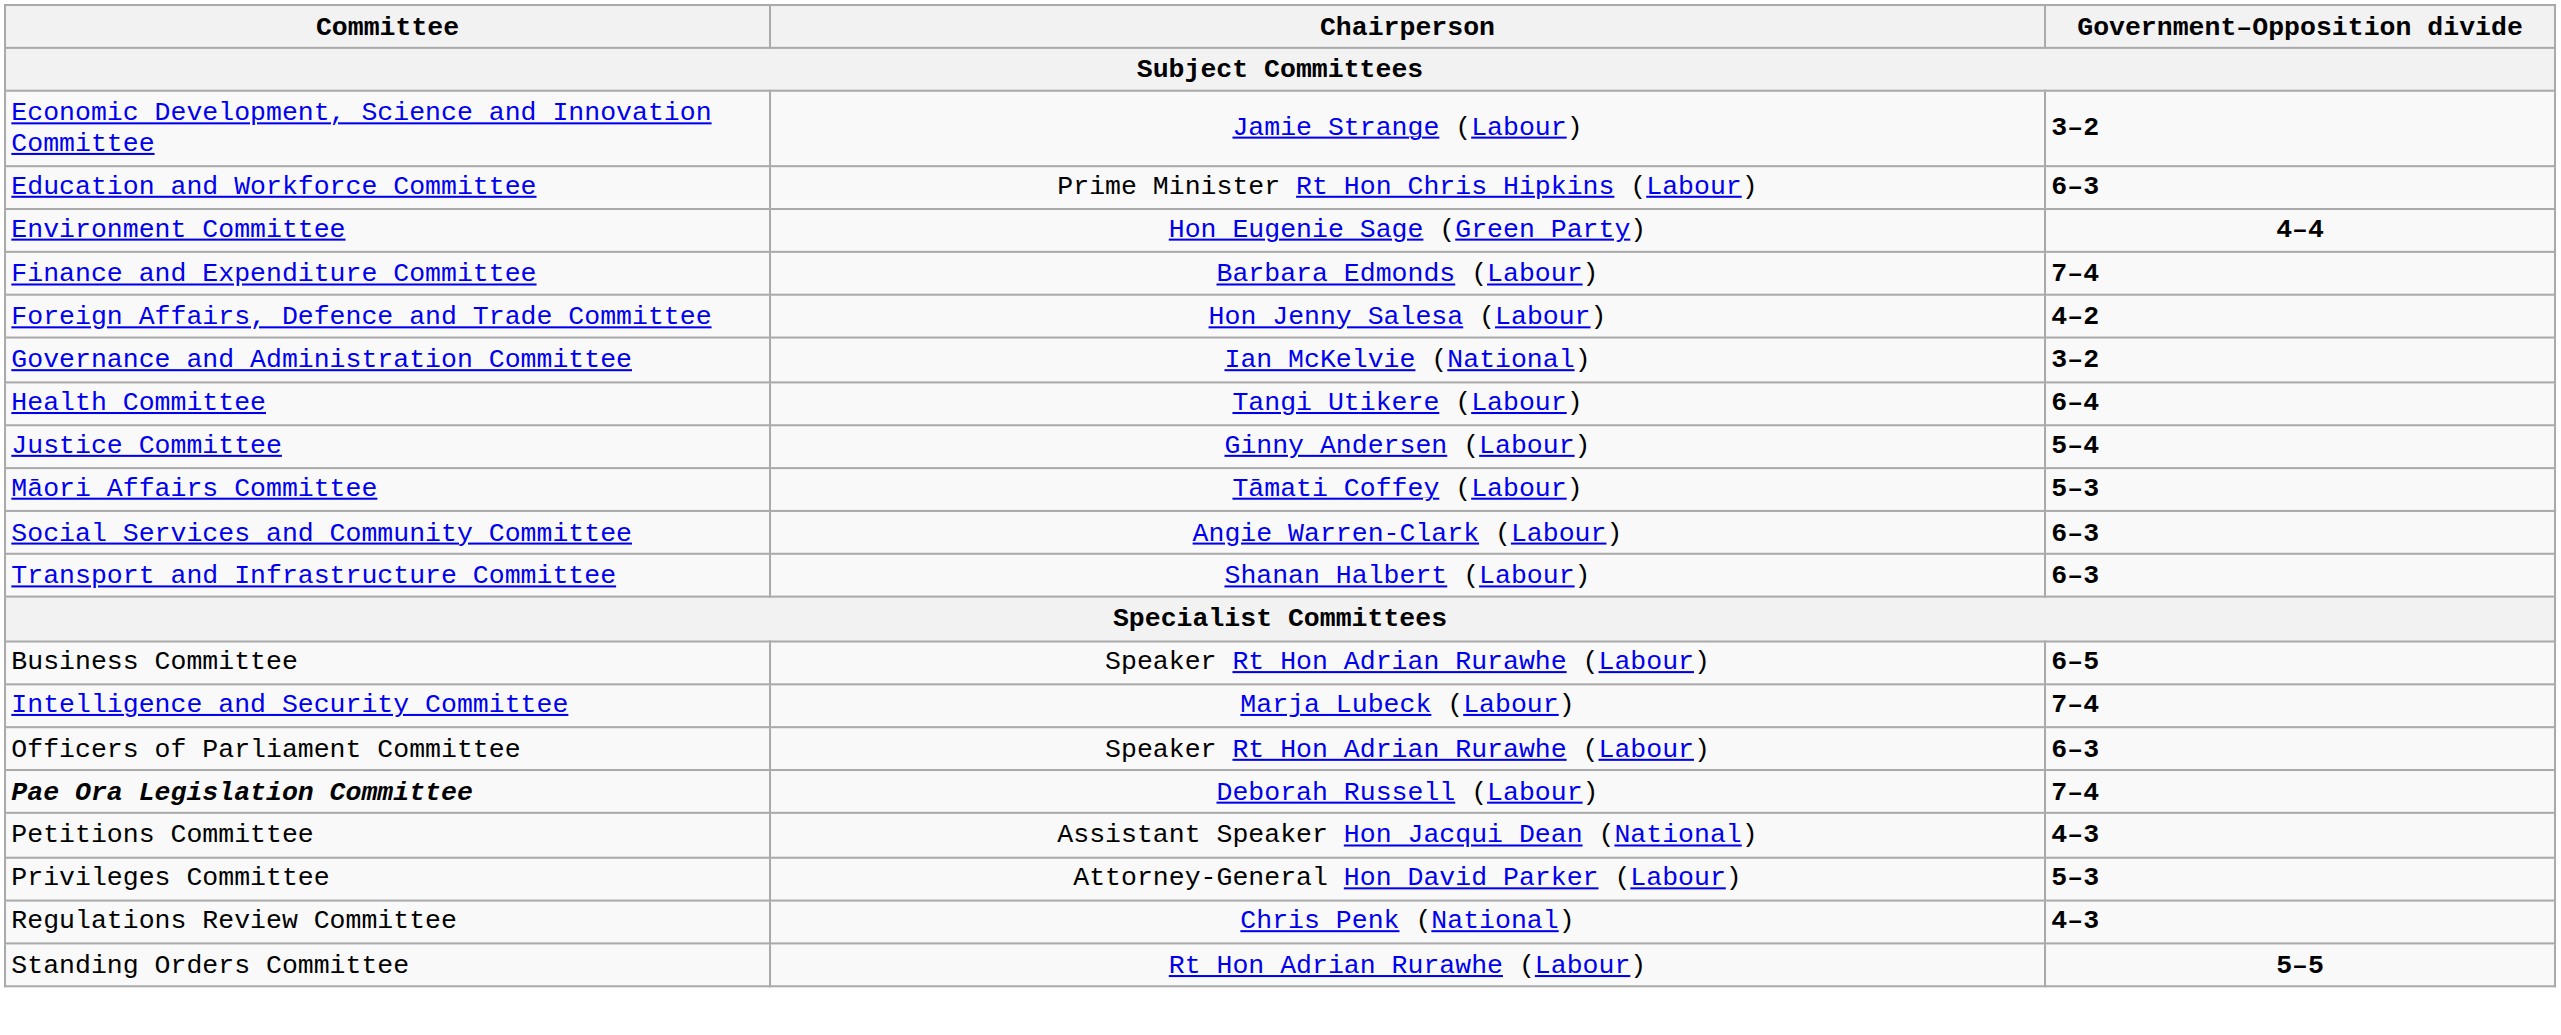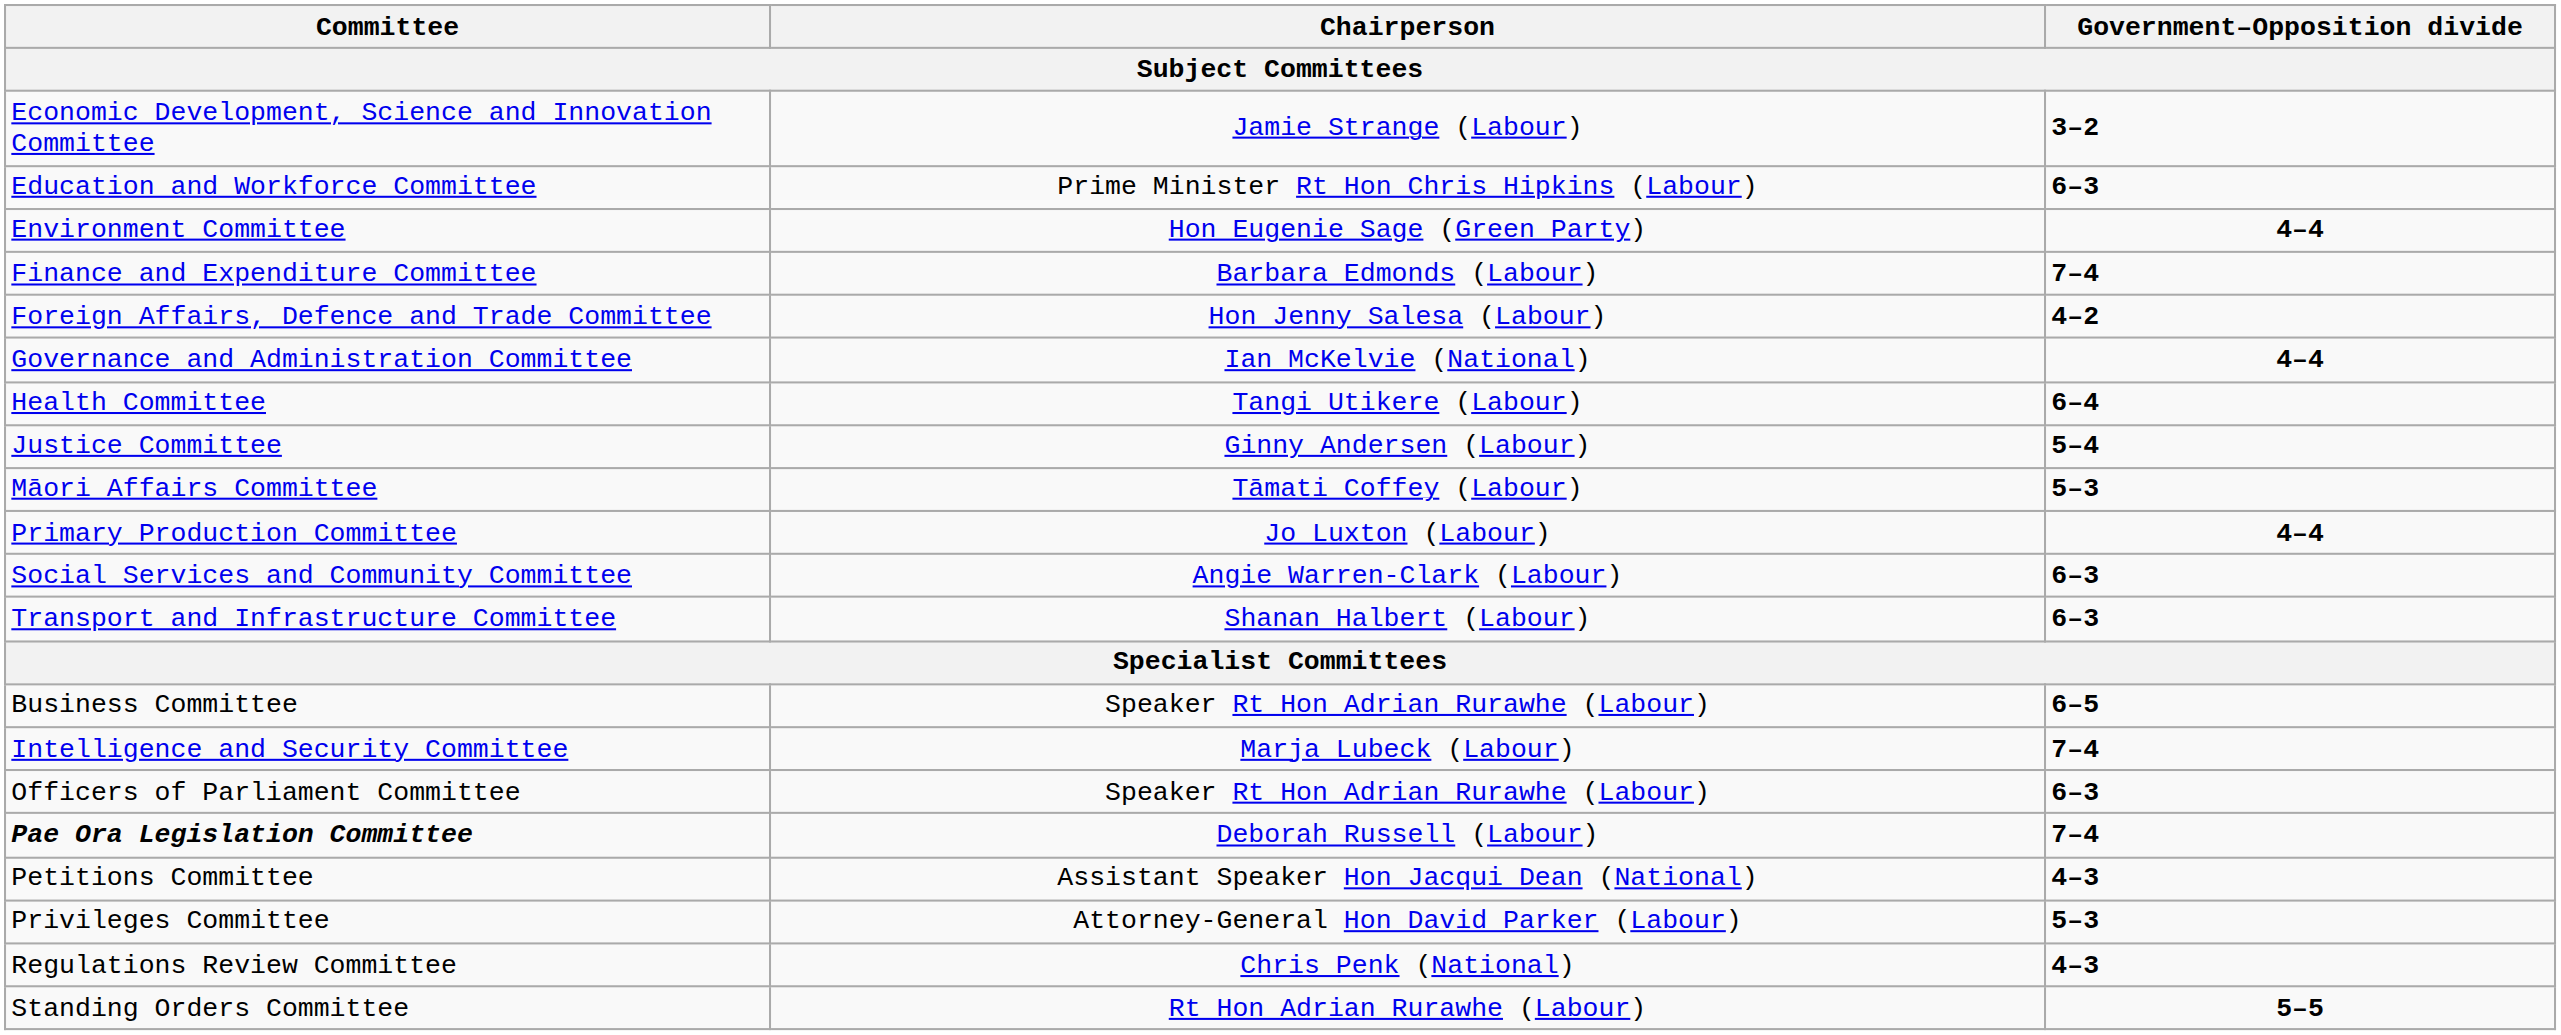(2075, 360) 3–2 -> (2300, 360) 4–4
+ row: (234, 533)
